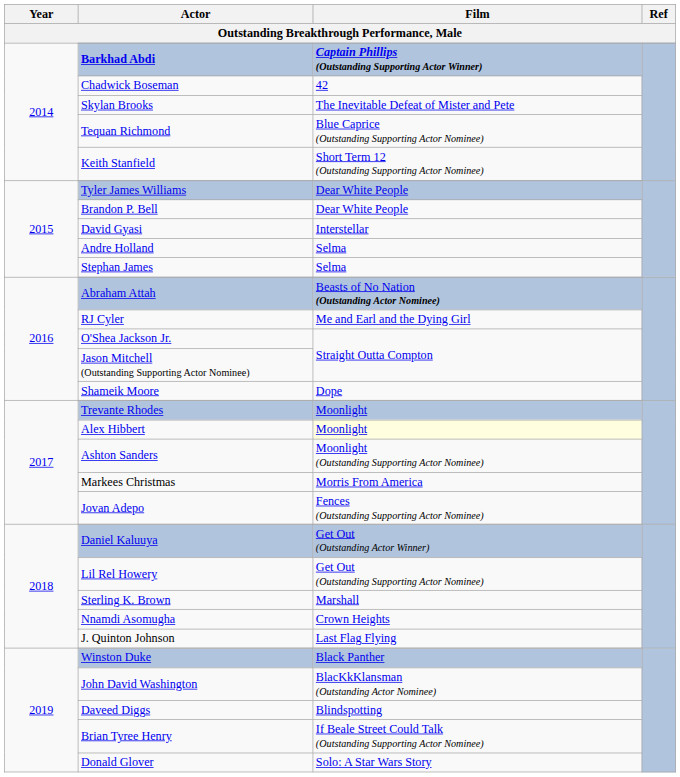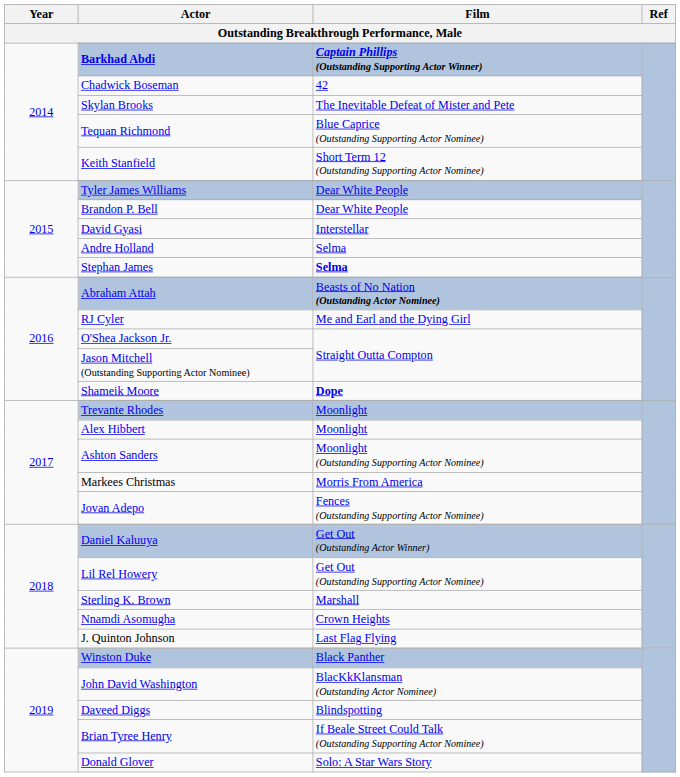(331, 267) normal -> (332, 267) bold
(329, 391) normal -> (329, 391) bold
(342, 429) lightyellow background -> (342, 429) no background
